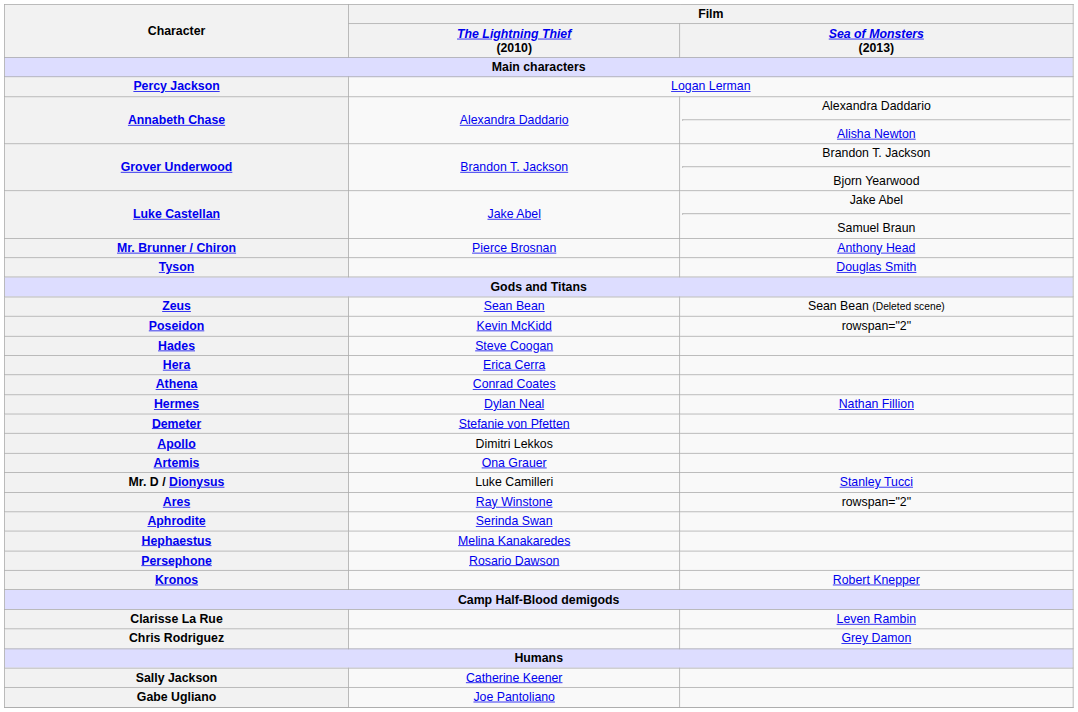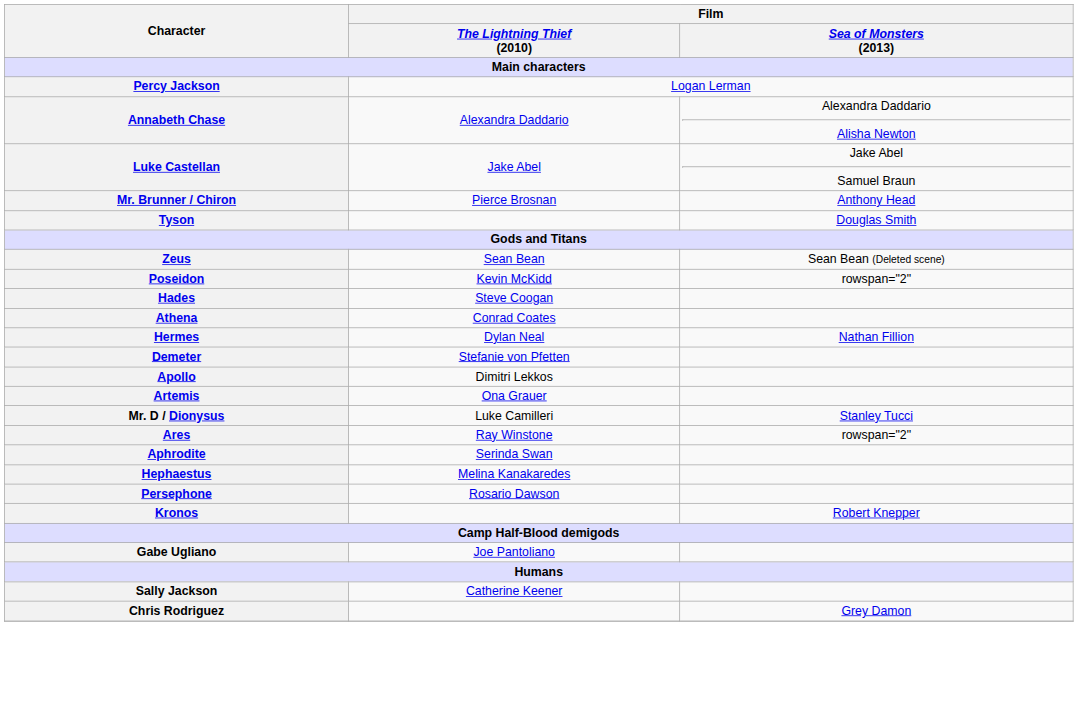- row: (177, 167)
- row: (177, 365)
- row: (177, 619)
rows swapped: (177, 638) <-> (177, 697)
